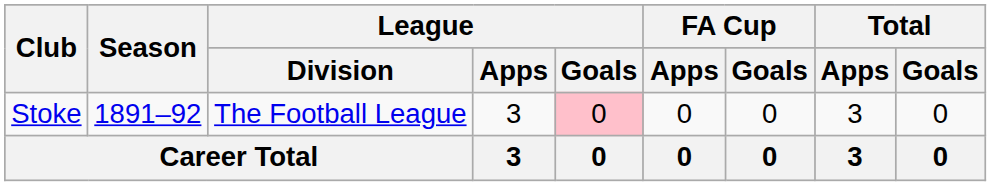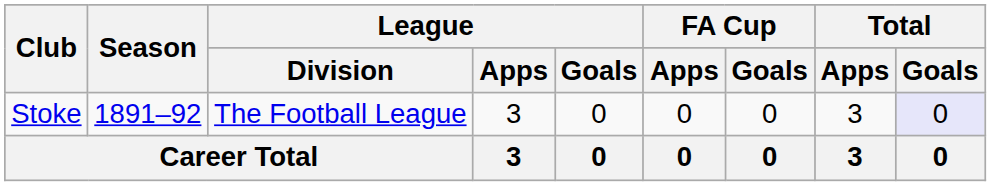(599, 113) pink background -> (599, 113) no background
(940, 113) no background -> (940, 113) lavender background
